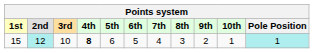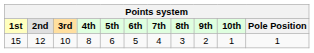(40, 40) paleturquoise background -> (40, 40) no background
(89, 40) bold -> (89, 40) normal
(277, 40) paleturquoise background -> (277, 40) no background
